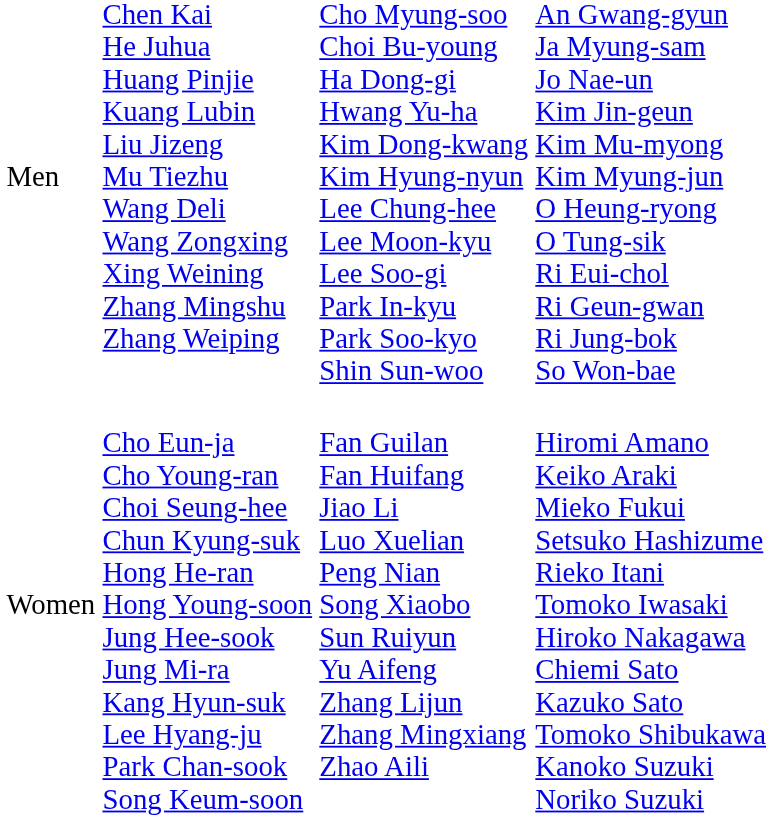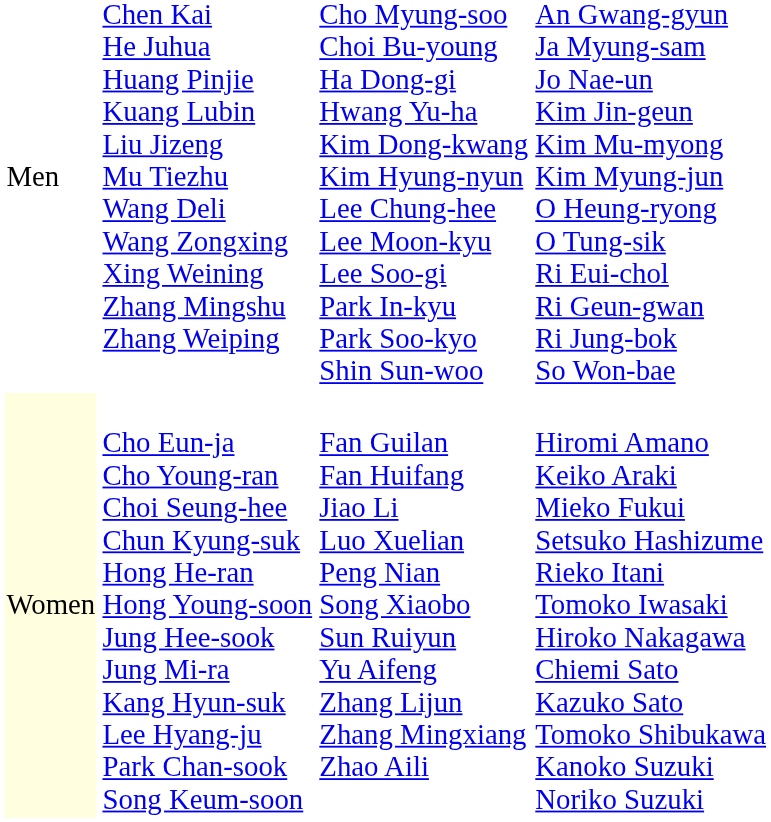(51, 604) no background -> (51, 604) lightyellow background
